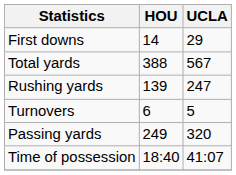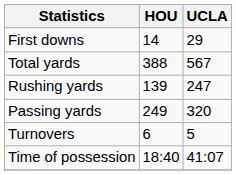rows swapped: (55, 134) <-> (41, 110)
